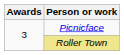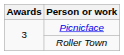(82, 43) khaki background -> (82, 43) no background
